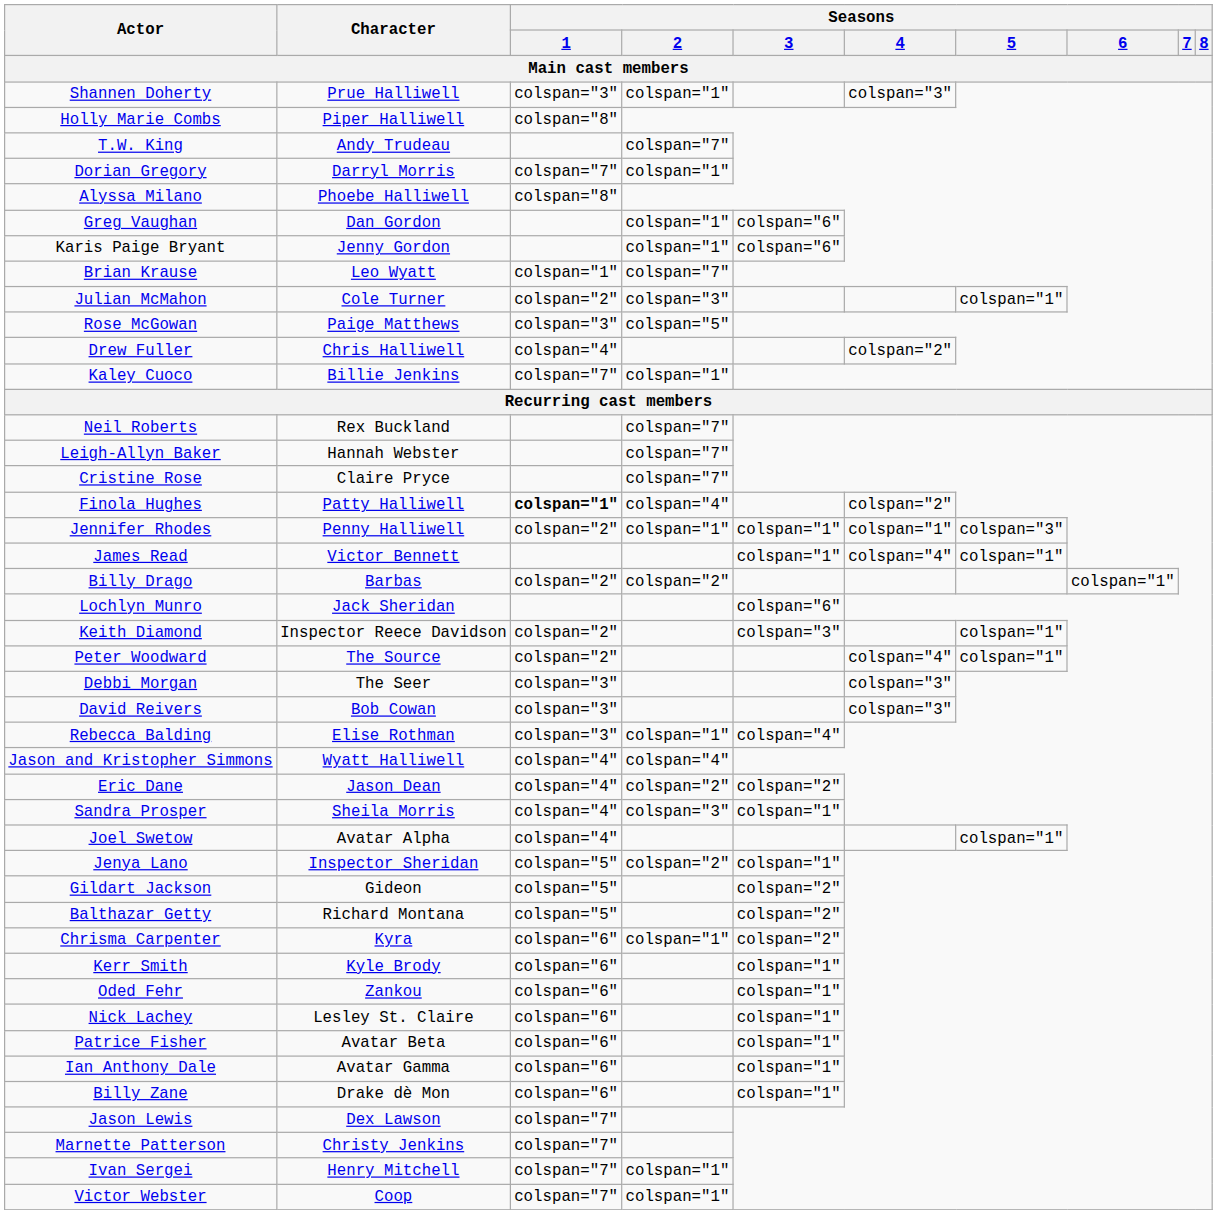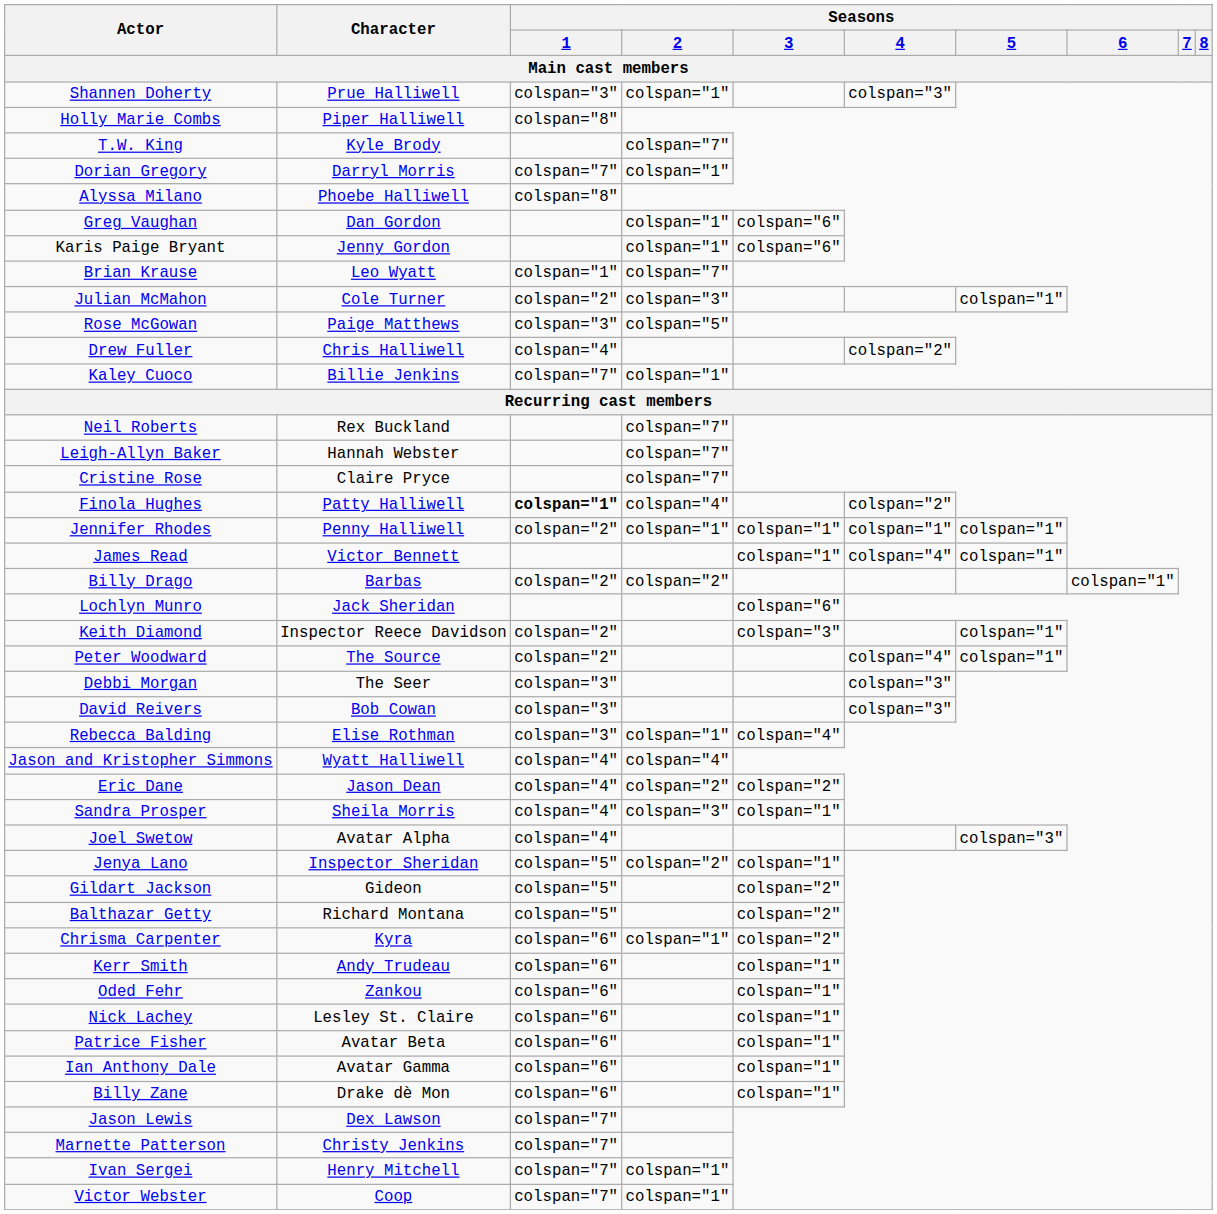(393, 146) Andy Trudeau -> (393, 146) Kyle Brody
(1011, 530) colspan="3" -> (1011, 530) colspan="1"
(1011, 838) colspan="1" -> (1011, 838) colspan="3"
(393, 966) Kyle Brody -> (393, 966) Andy Trudeau
